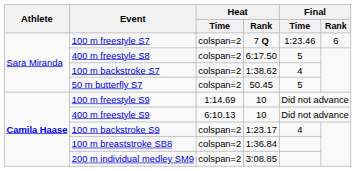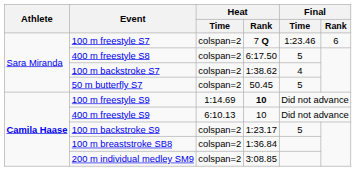(261, 100) normal -> (261, 100) bold
(300, 130) 4 -> (300, 130) 5
